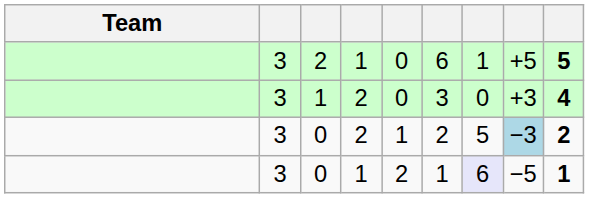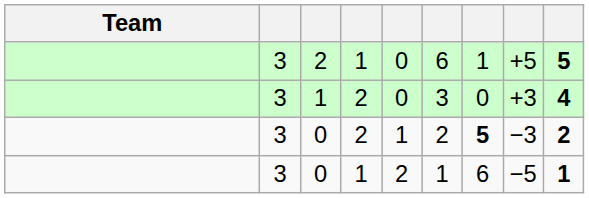(483, 135) normal -> (483, 135) bold
(523, 135) lightblue background -> (523, 135) no background
(483, 173) lavender background -> (483, 173) no background
